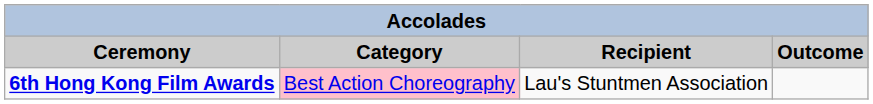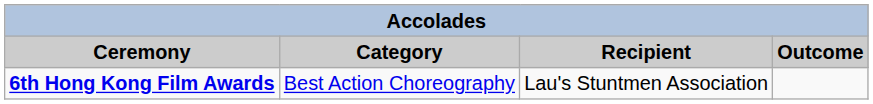(399, 84) pink background -> (399, 84) no background
